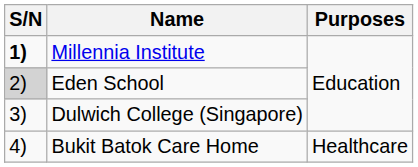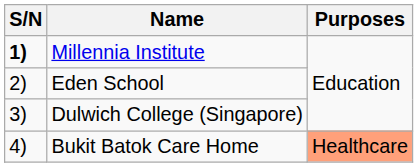(18, 83) lightgrey background -> (18, 83) no background
(360, 146) no background -> (360, 146) lightsalmon background
